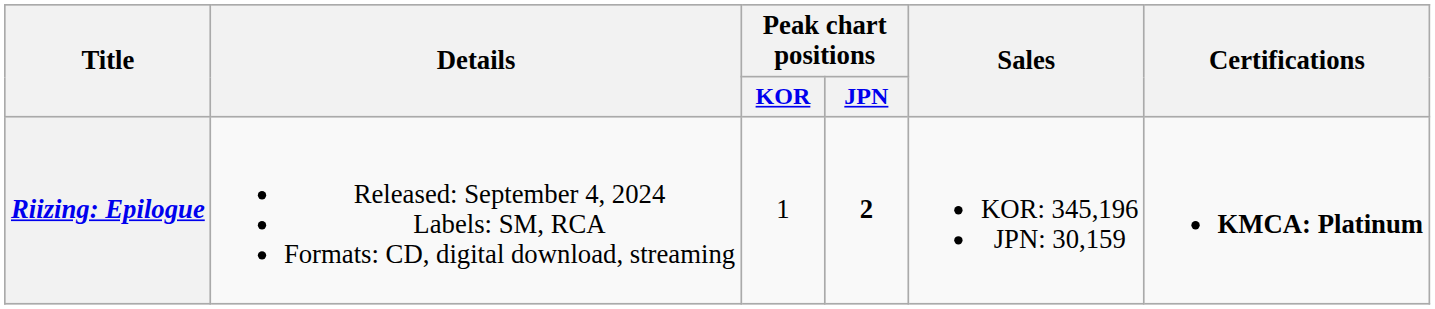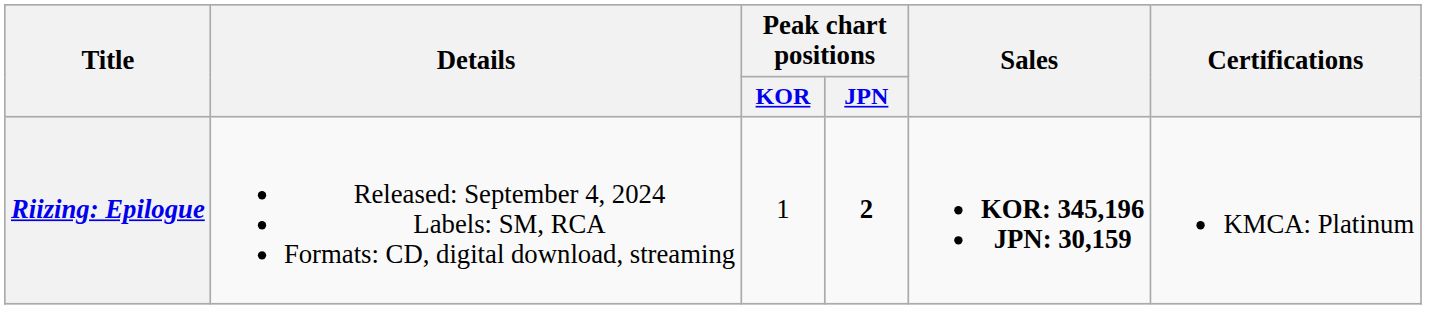(1026, 225) normal -> (1029, 225) bold
(1287, 225) bold -> (1285, 225) normal
